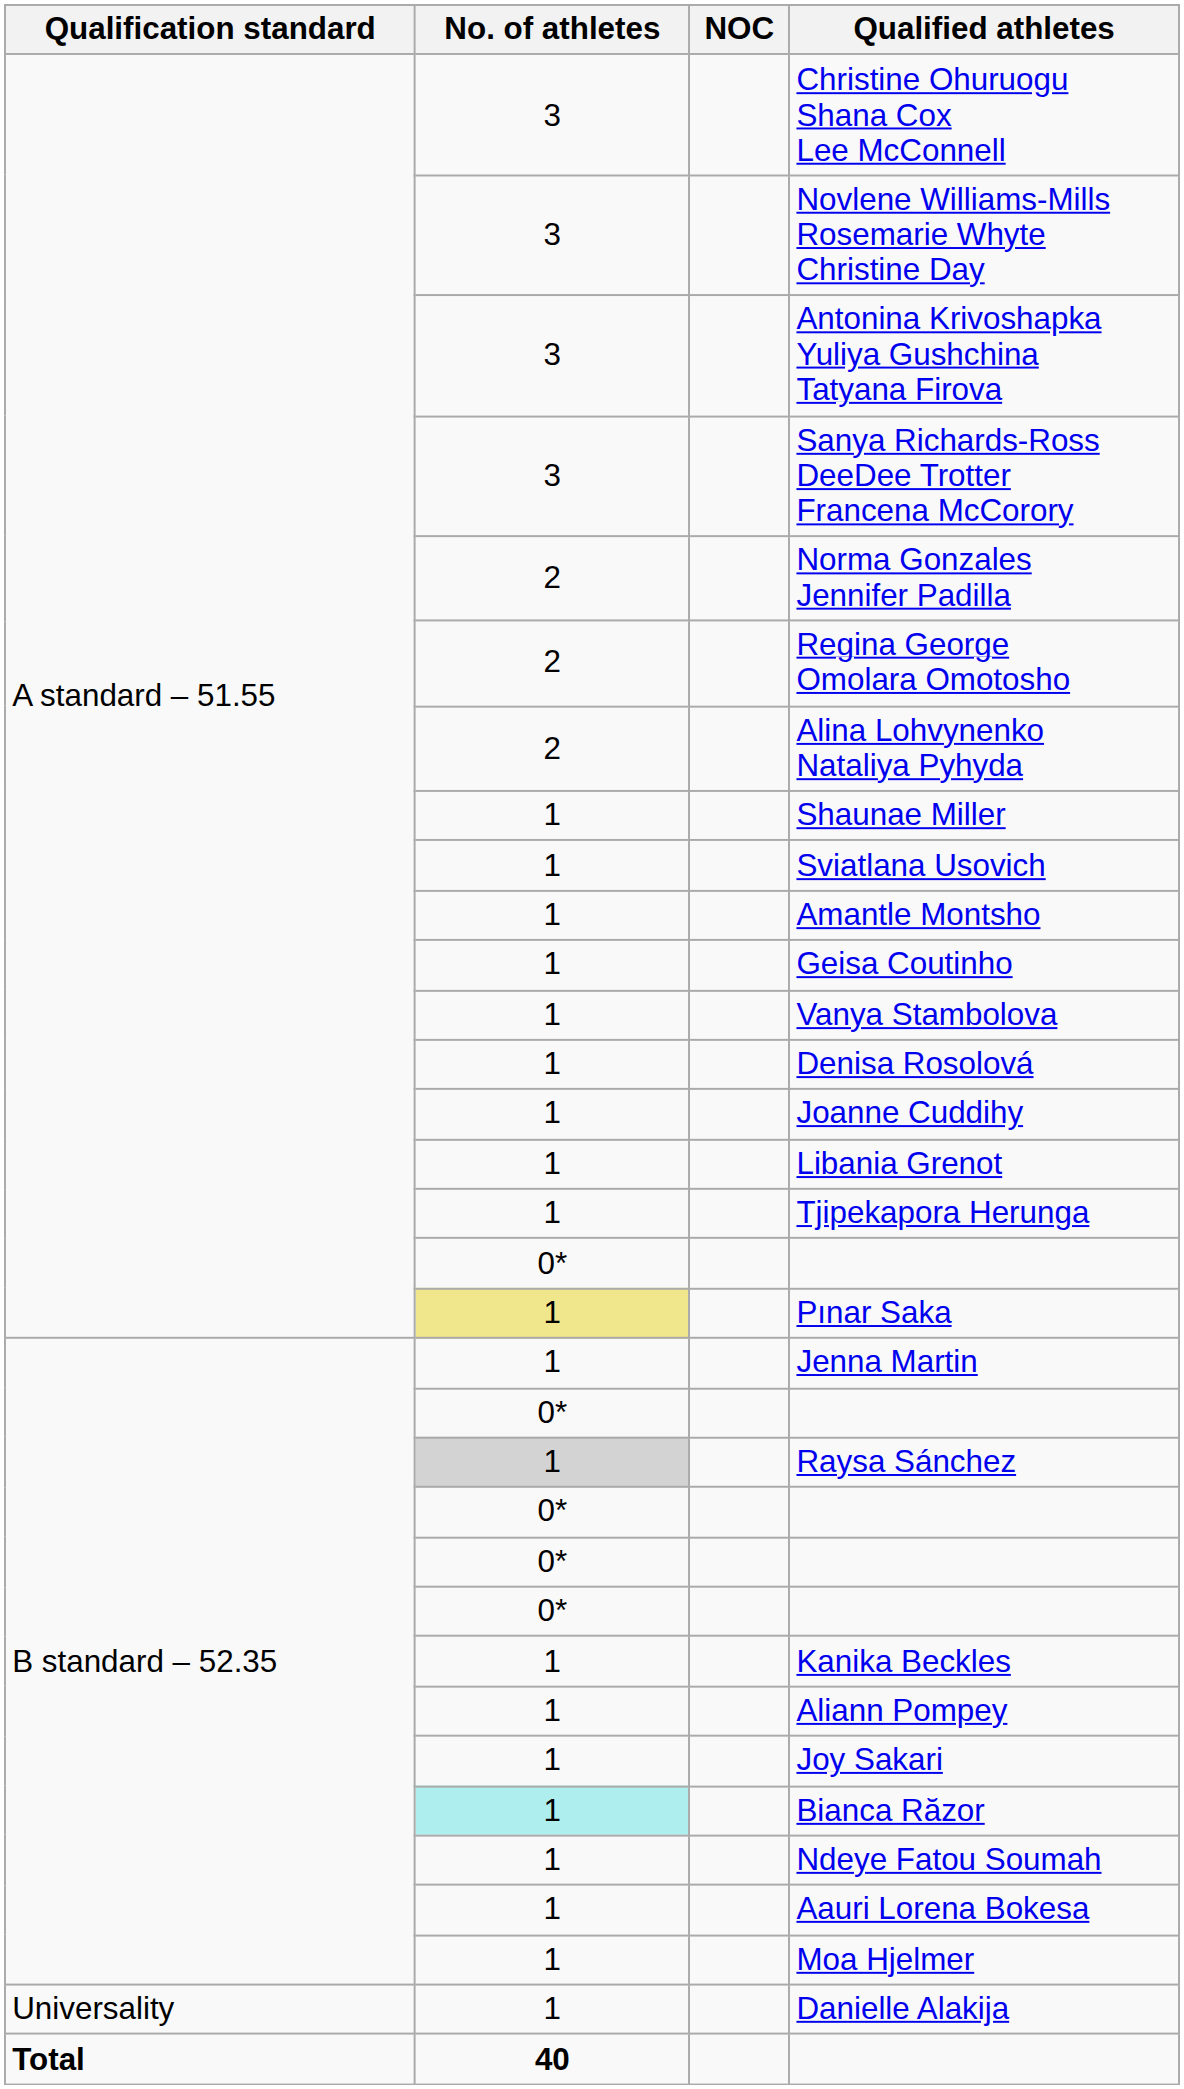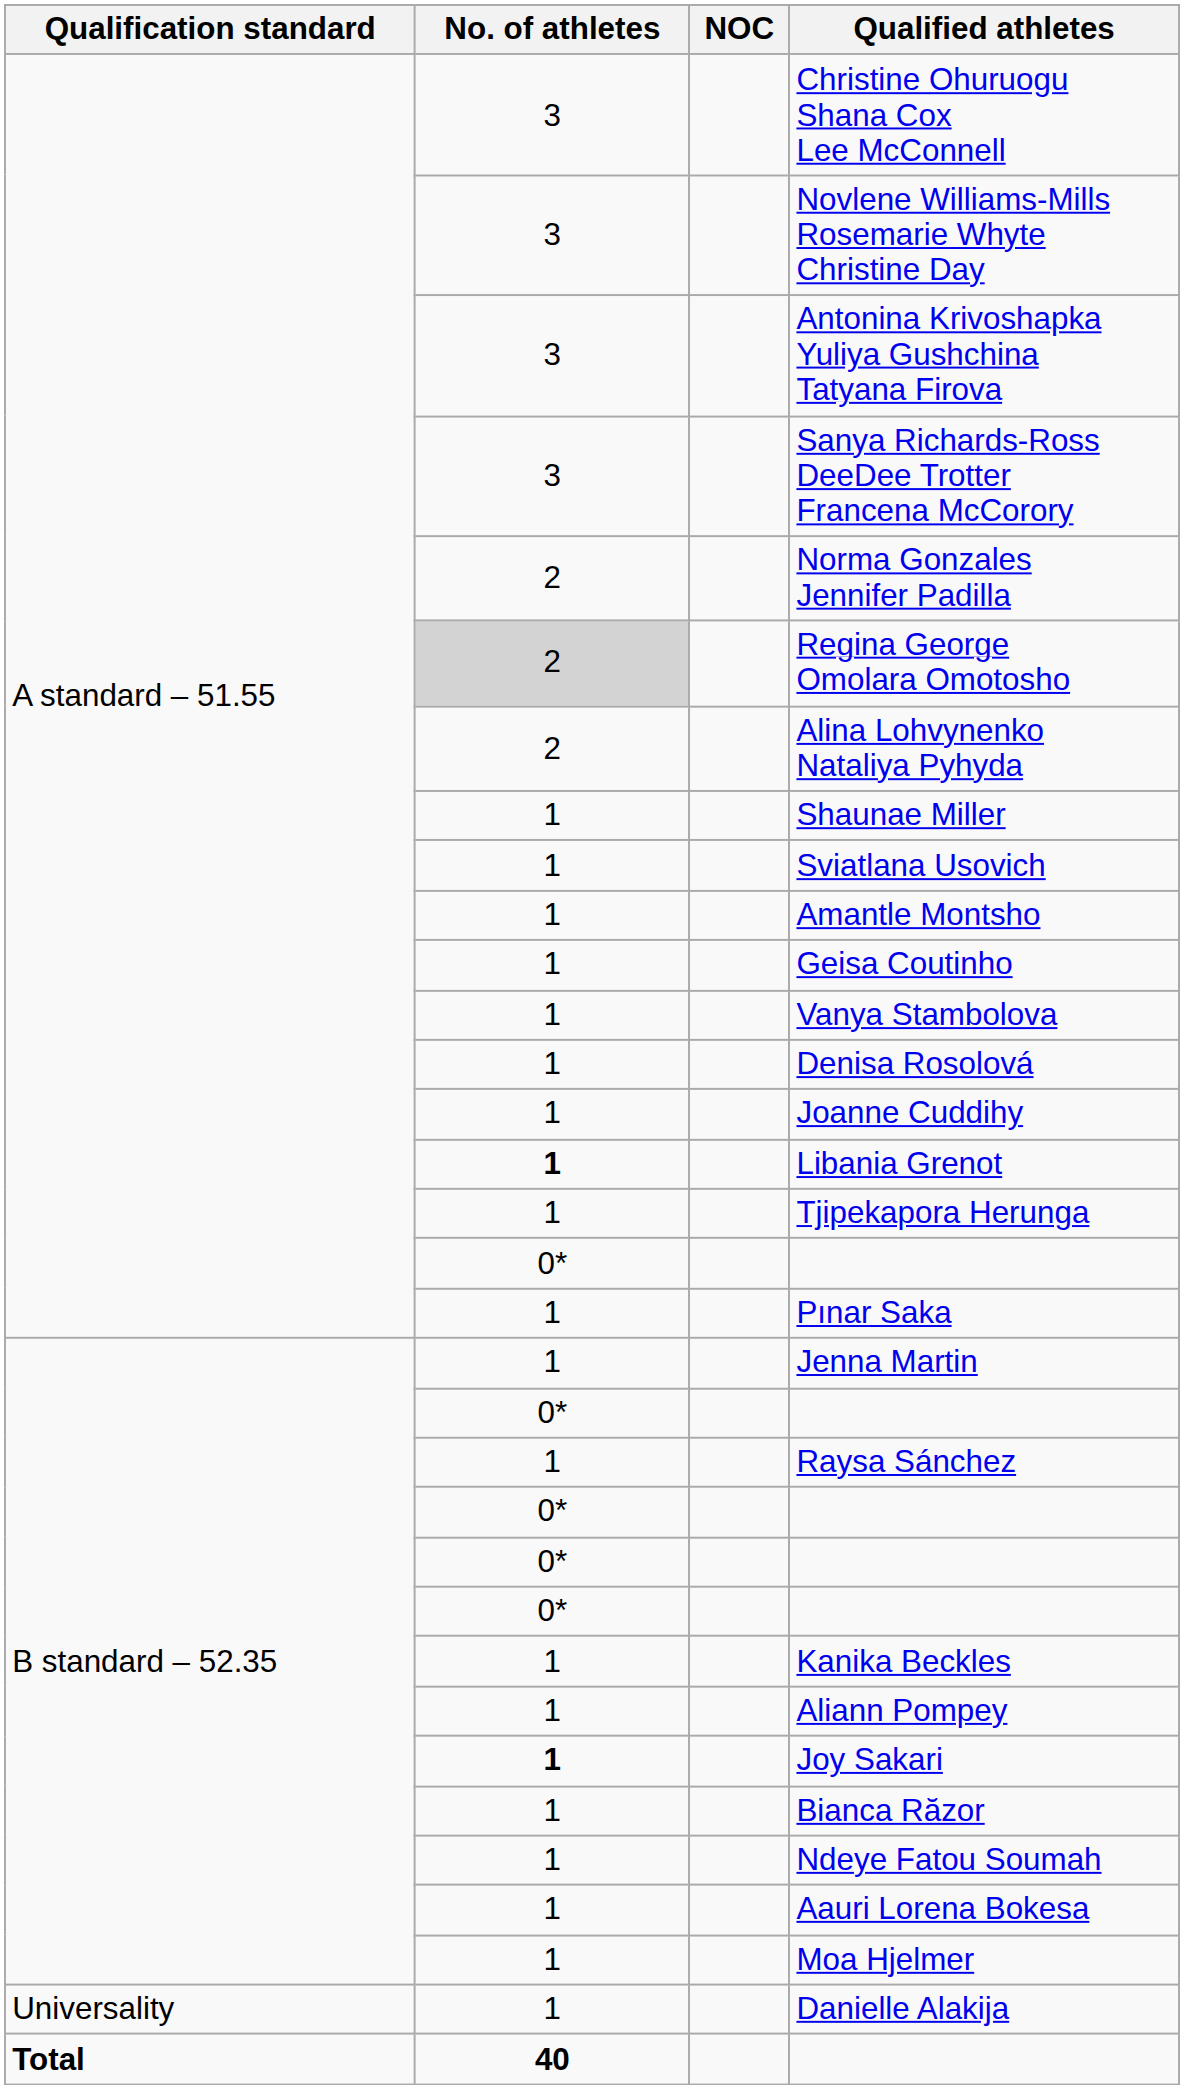(552, 662) no background -> (552, 662) lightgrey background
(552, 1163) normal -> (552, 1163) bold
(552, 1312) khaki background -> (552, 1312) no background
(552, 1461) lightgrey background -> (552, 1461) no background
(552, 1760) normal -> (552, 1760) bold
(552, 1810) paleturquoise background -> (552, 1810) no background
